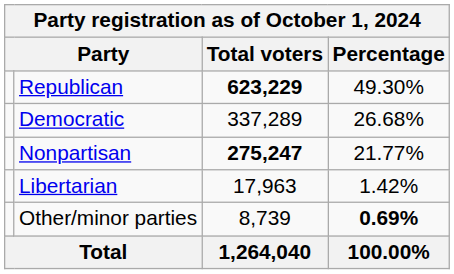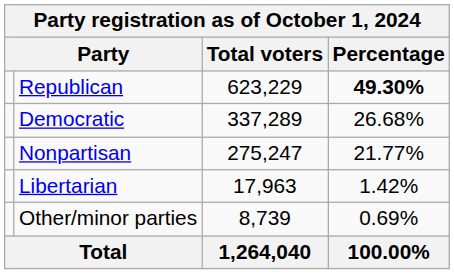(265, 86) bold -> (265, 86) normal
(389, 86) normal -> (389, 86) bold
(265, 152) bold -> (265, 152) normal
(389, 218) bold -> (389, 218) normal
